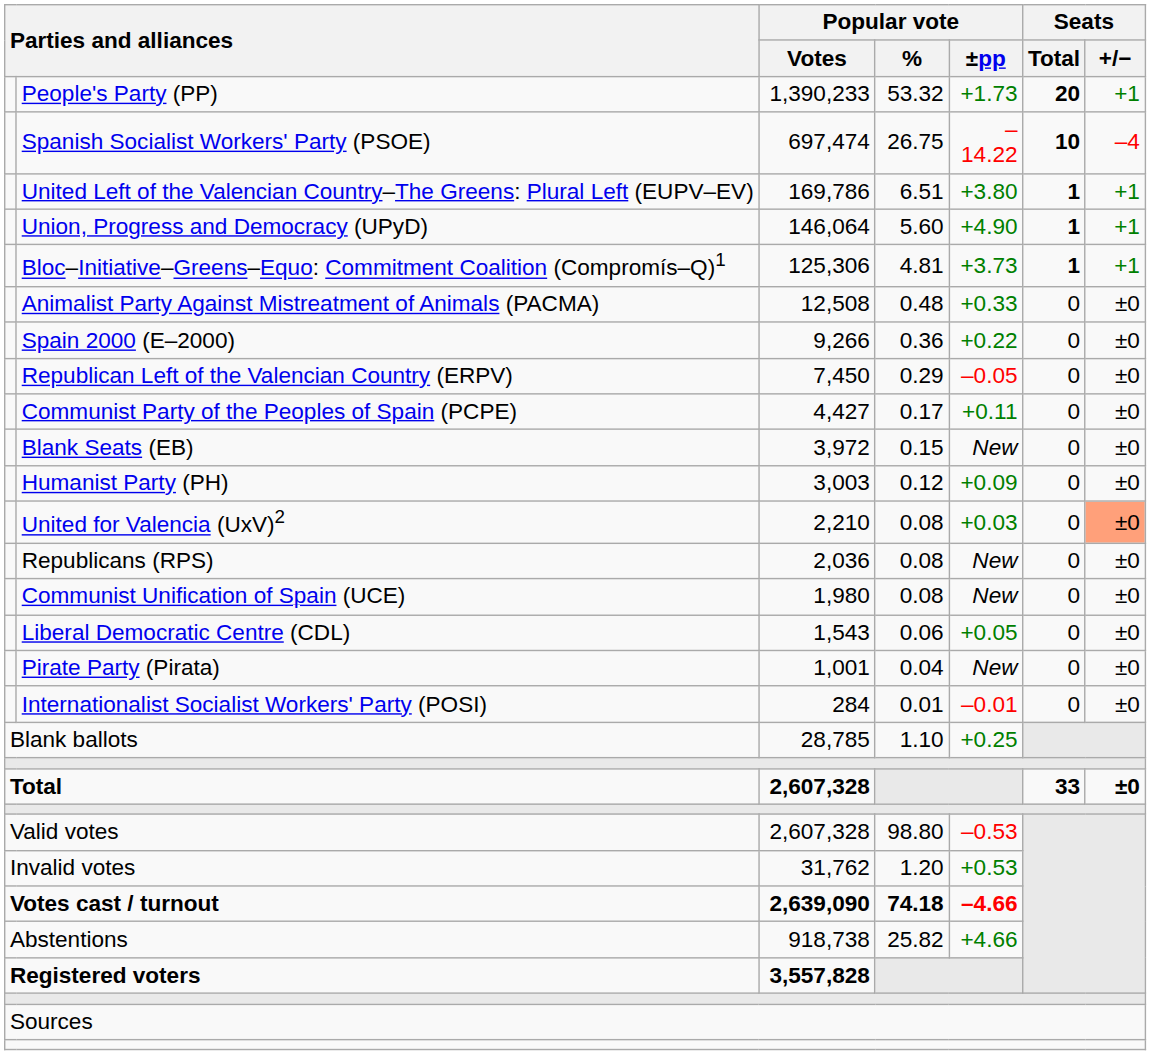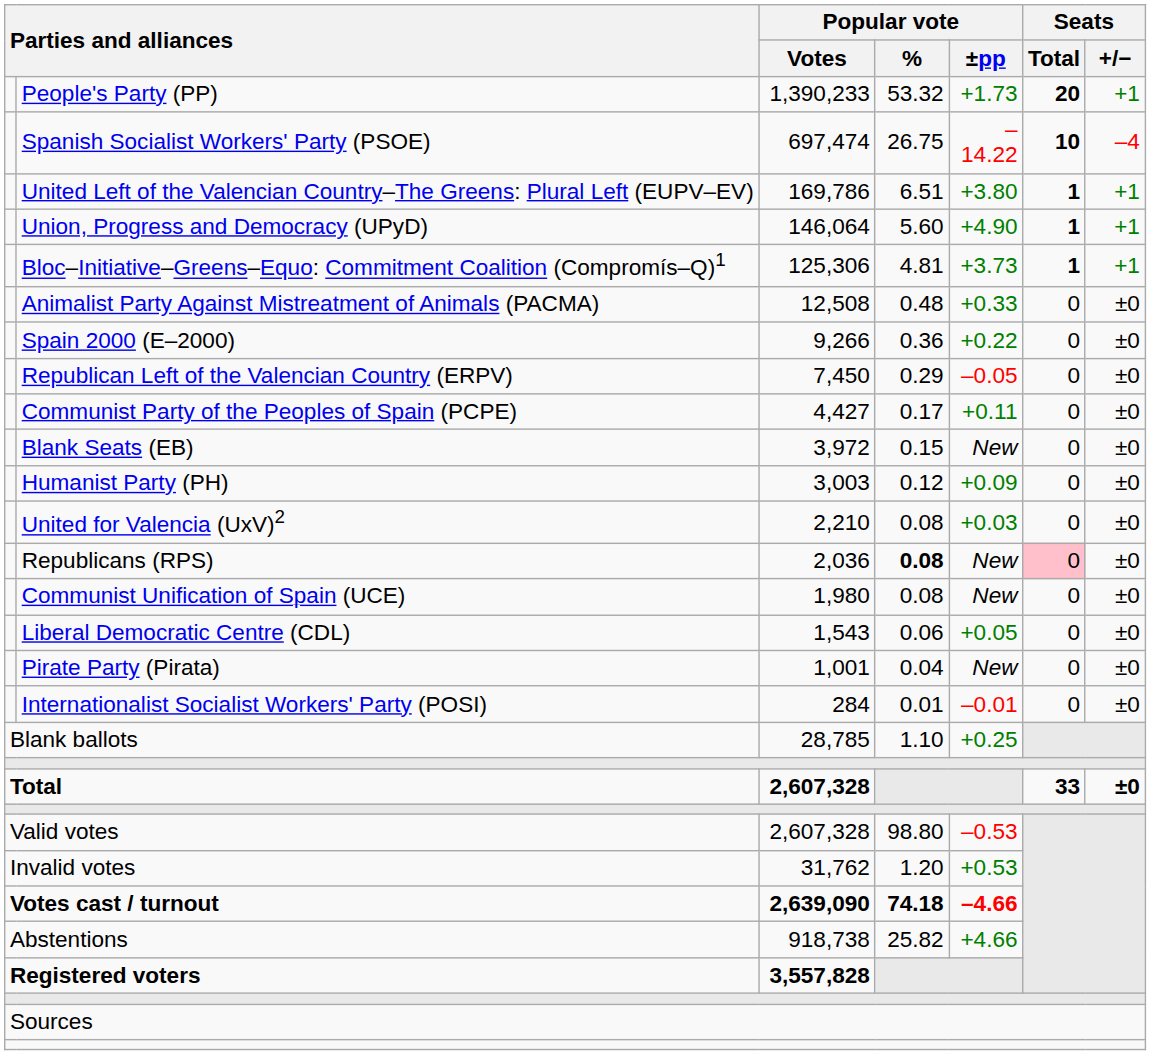(1127, 522) lightsalmon background -> (1127, 522) no background
(922, 560) normal -> (922, 560) bold
(1074, 560) no background -> (1074, 560) pink background
